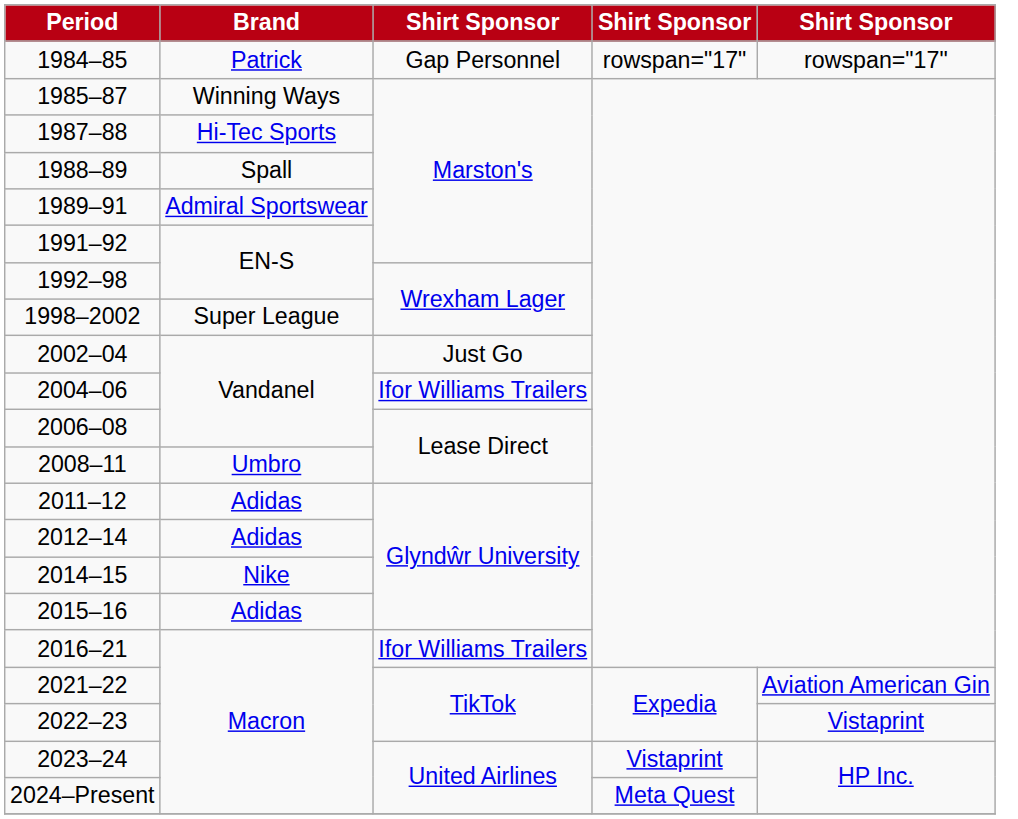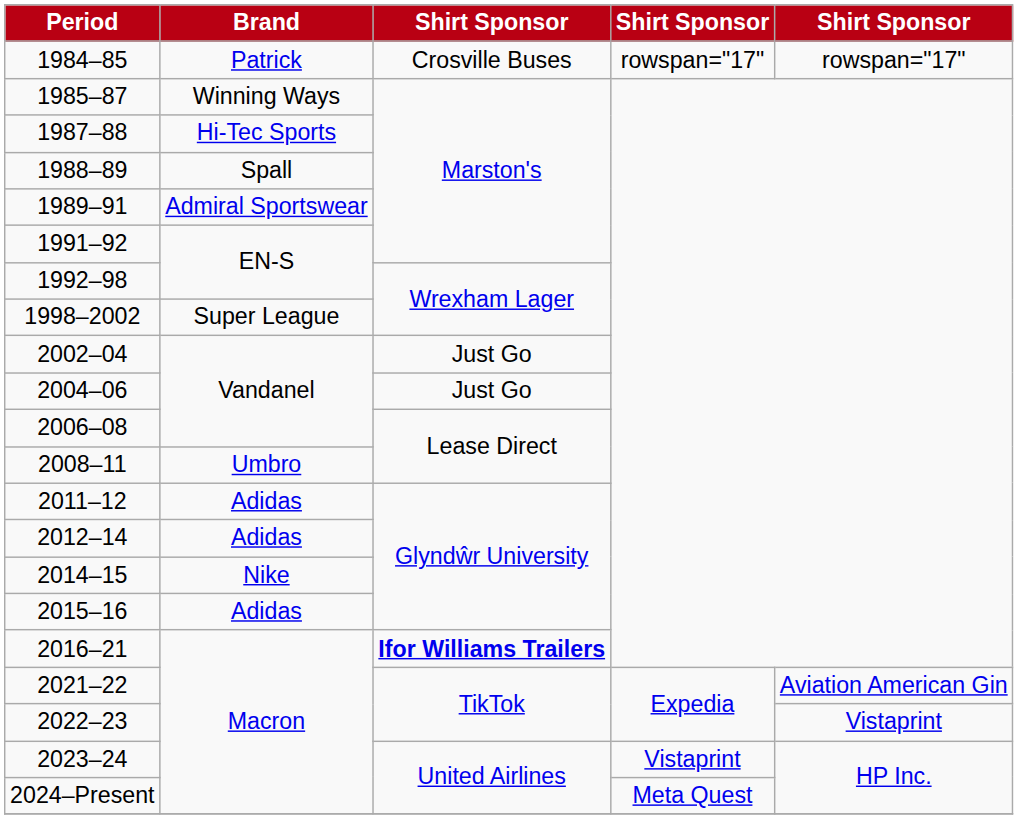(483, 59) Gap Personnel -> (492, 59) Crosville Buses
(483, 390) Ifor Williams Trailers -> (492, 390) Just Go
(483, 648) normal -> (492, 648) bold
